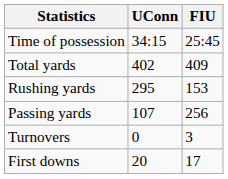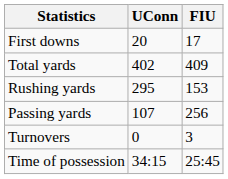rows swapped: (44, 161) <-> (66, 40)
